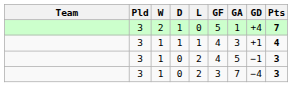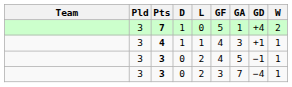columns swapped: (161, 12) <-> (277, 12)
